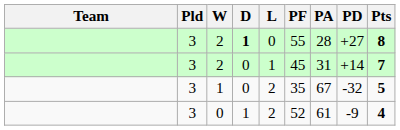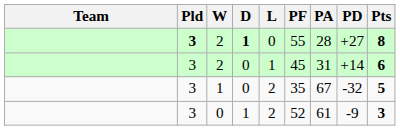(192, 40) normal -> (192, 40) bold
(381, 64) 7 -> (381, 64) 6
(381, 112) 4 -> (381, 112) 3
